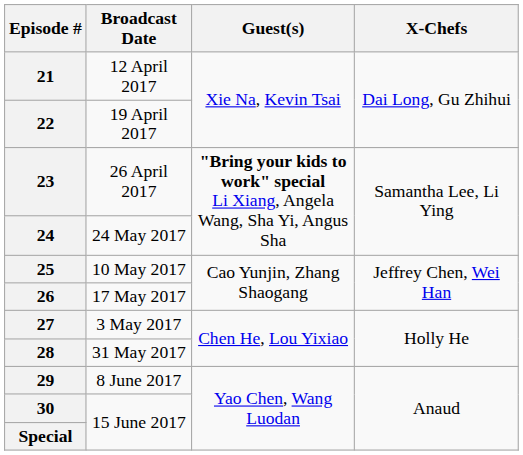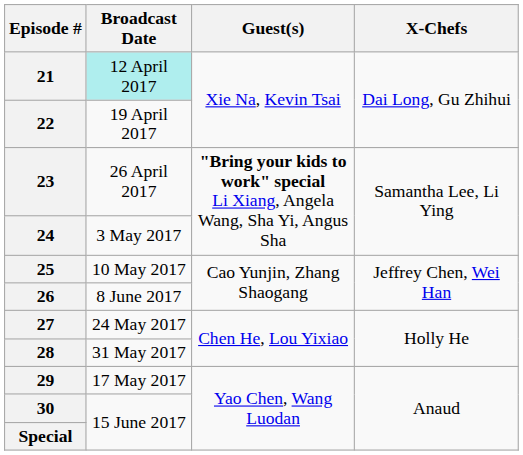(139, 76) no background -> (139, 76) paleturquoise background
(139, 234) 24 May 2017 -> (139, 234) 3 May 2017
(139, 296) 17 May 2017 -> (139, 296) 8 June 2017
(139, 324) 3 May 2017 -> (139, 324) 24 May 2017
(139, 380) 8 June 2017 -> (139, 380) 17 May 2017
